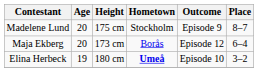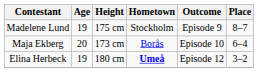(82, 28) 20 -> (82, 28) 19
(202, 43) Episode 12 -> (202, 43) Episode 10
(202, 59) Episode 10 -> (202, 59) Episode 12
